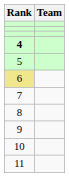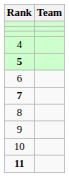(19, 44) bold -> (19, 44) normal
(19, 61) normal -> (19, 61) bold
(19, 78) khaki background -> (19, 78) no background
(19, 95) normal -> (19, 95) bold
(19, 163) normal -> (19, 163) bold
